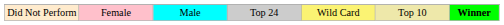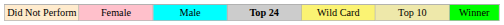(264, 12) normal -> (264, 12) bold
(474, 12) bold -> (474, 12) normal
